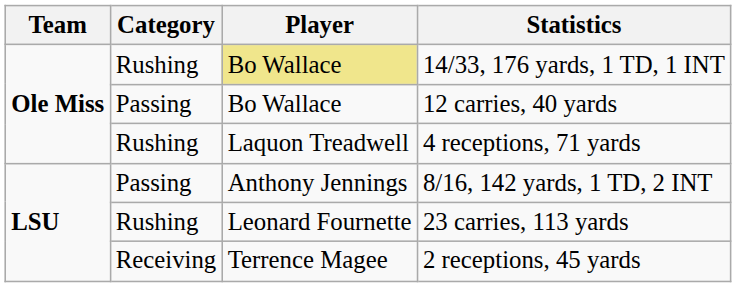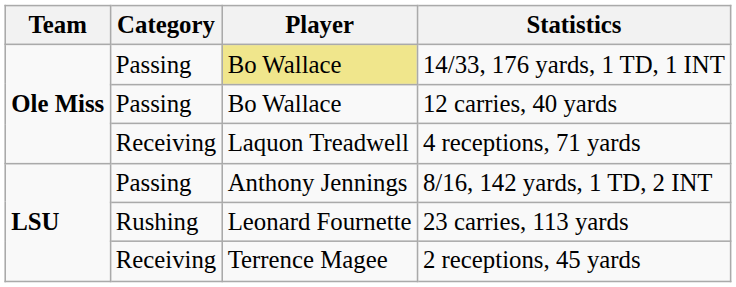(157, 64) Rushing -> (154, 64) Passing
(157, 142) Rushing -> (166, 142) Receiving
